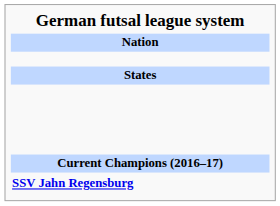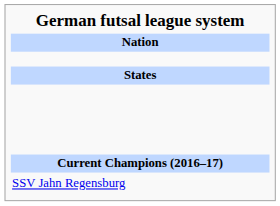(73, 183) bold -> (69, 183) normal
